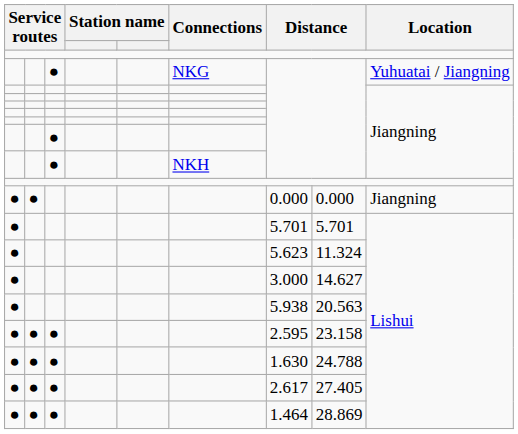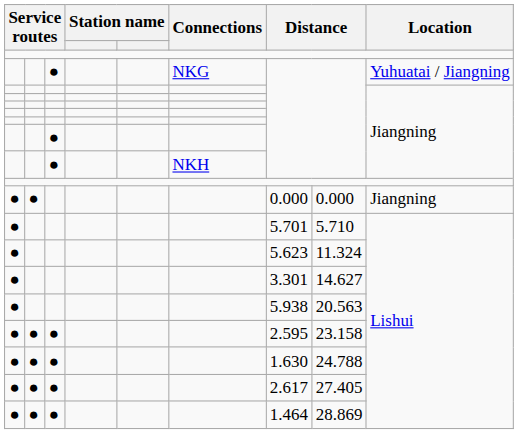(335, 226) 5.701 -> (335, 226) 5.710
(289, 280) 3.000 -> (289, 280) 3.301
